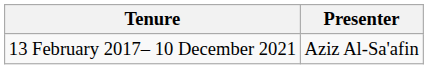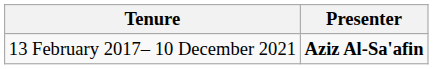(362, 48) normal -> (364, 48) bold
